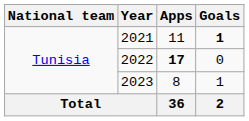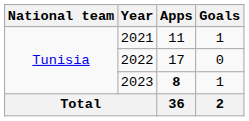(220, 38) bold -> (220, 38) normal
(176, 60) bold -> (176, 60) normal
(176, 82) normal -> (176, 82) bold
